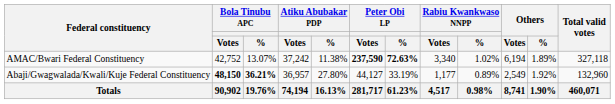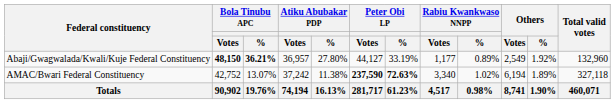rows swapped: (108, 75) <-> (75, 59)
